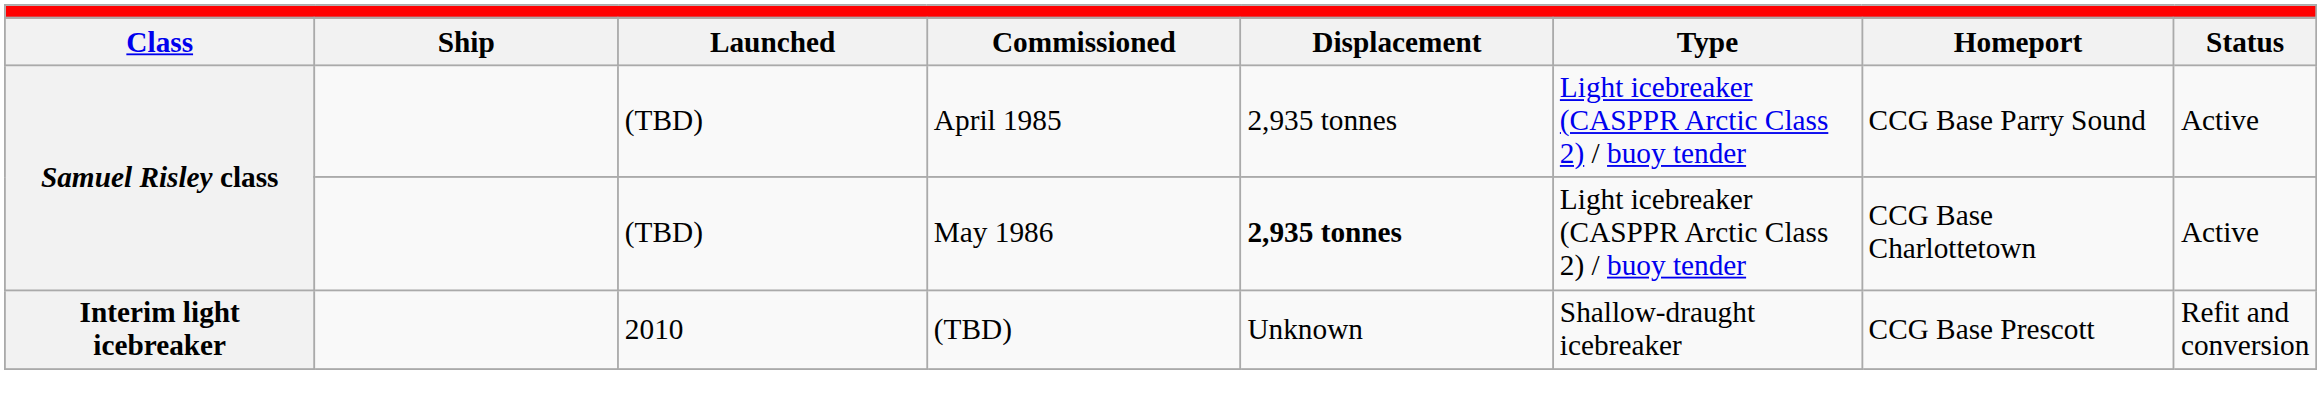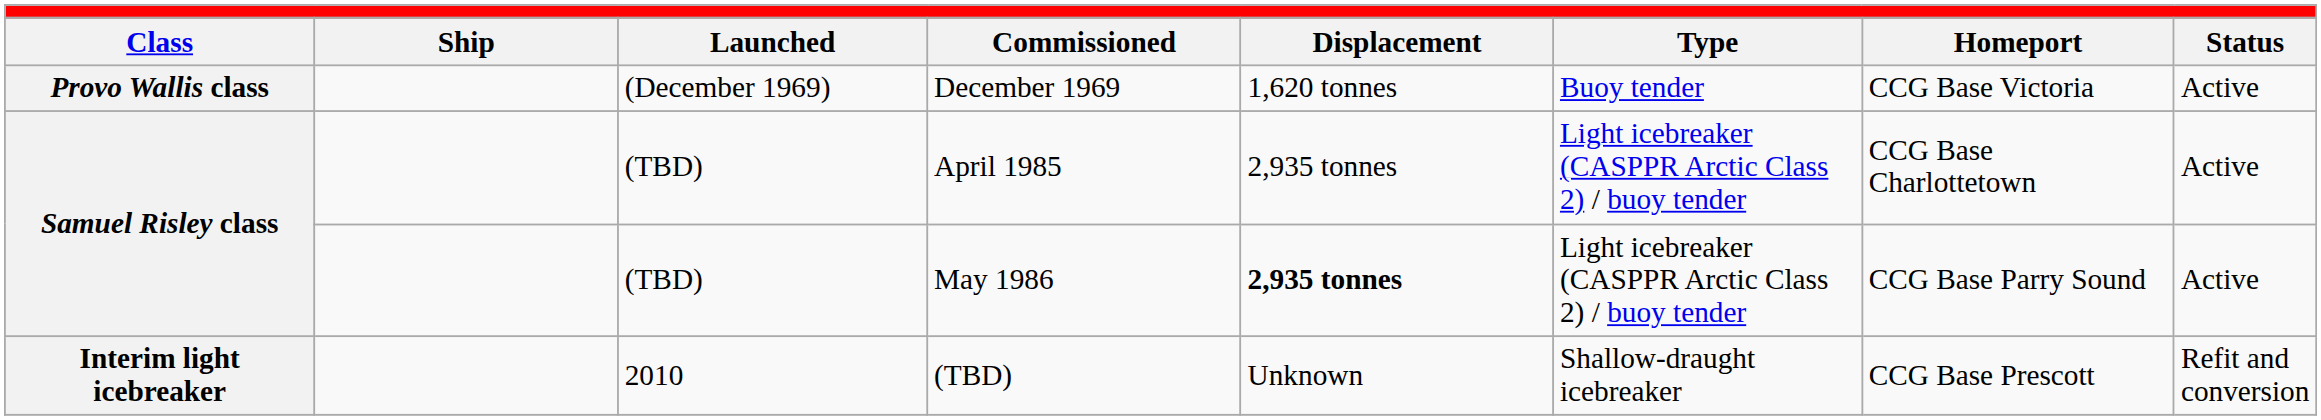+ row: (1027, 87)
(2007, 120) CCG Base Parry Sound -> (1952, 167) CCG Base Charlottetown
(1952, 232) CCG Base Charlottetown -> (2007, 279) CCG Base Parry Sound
